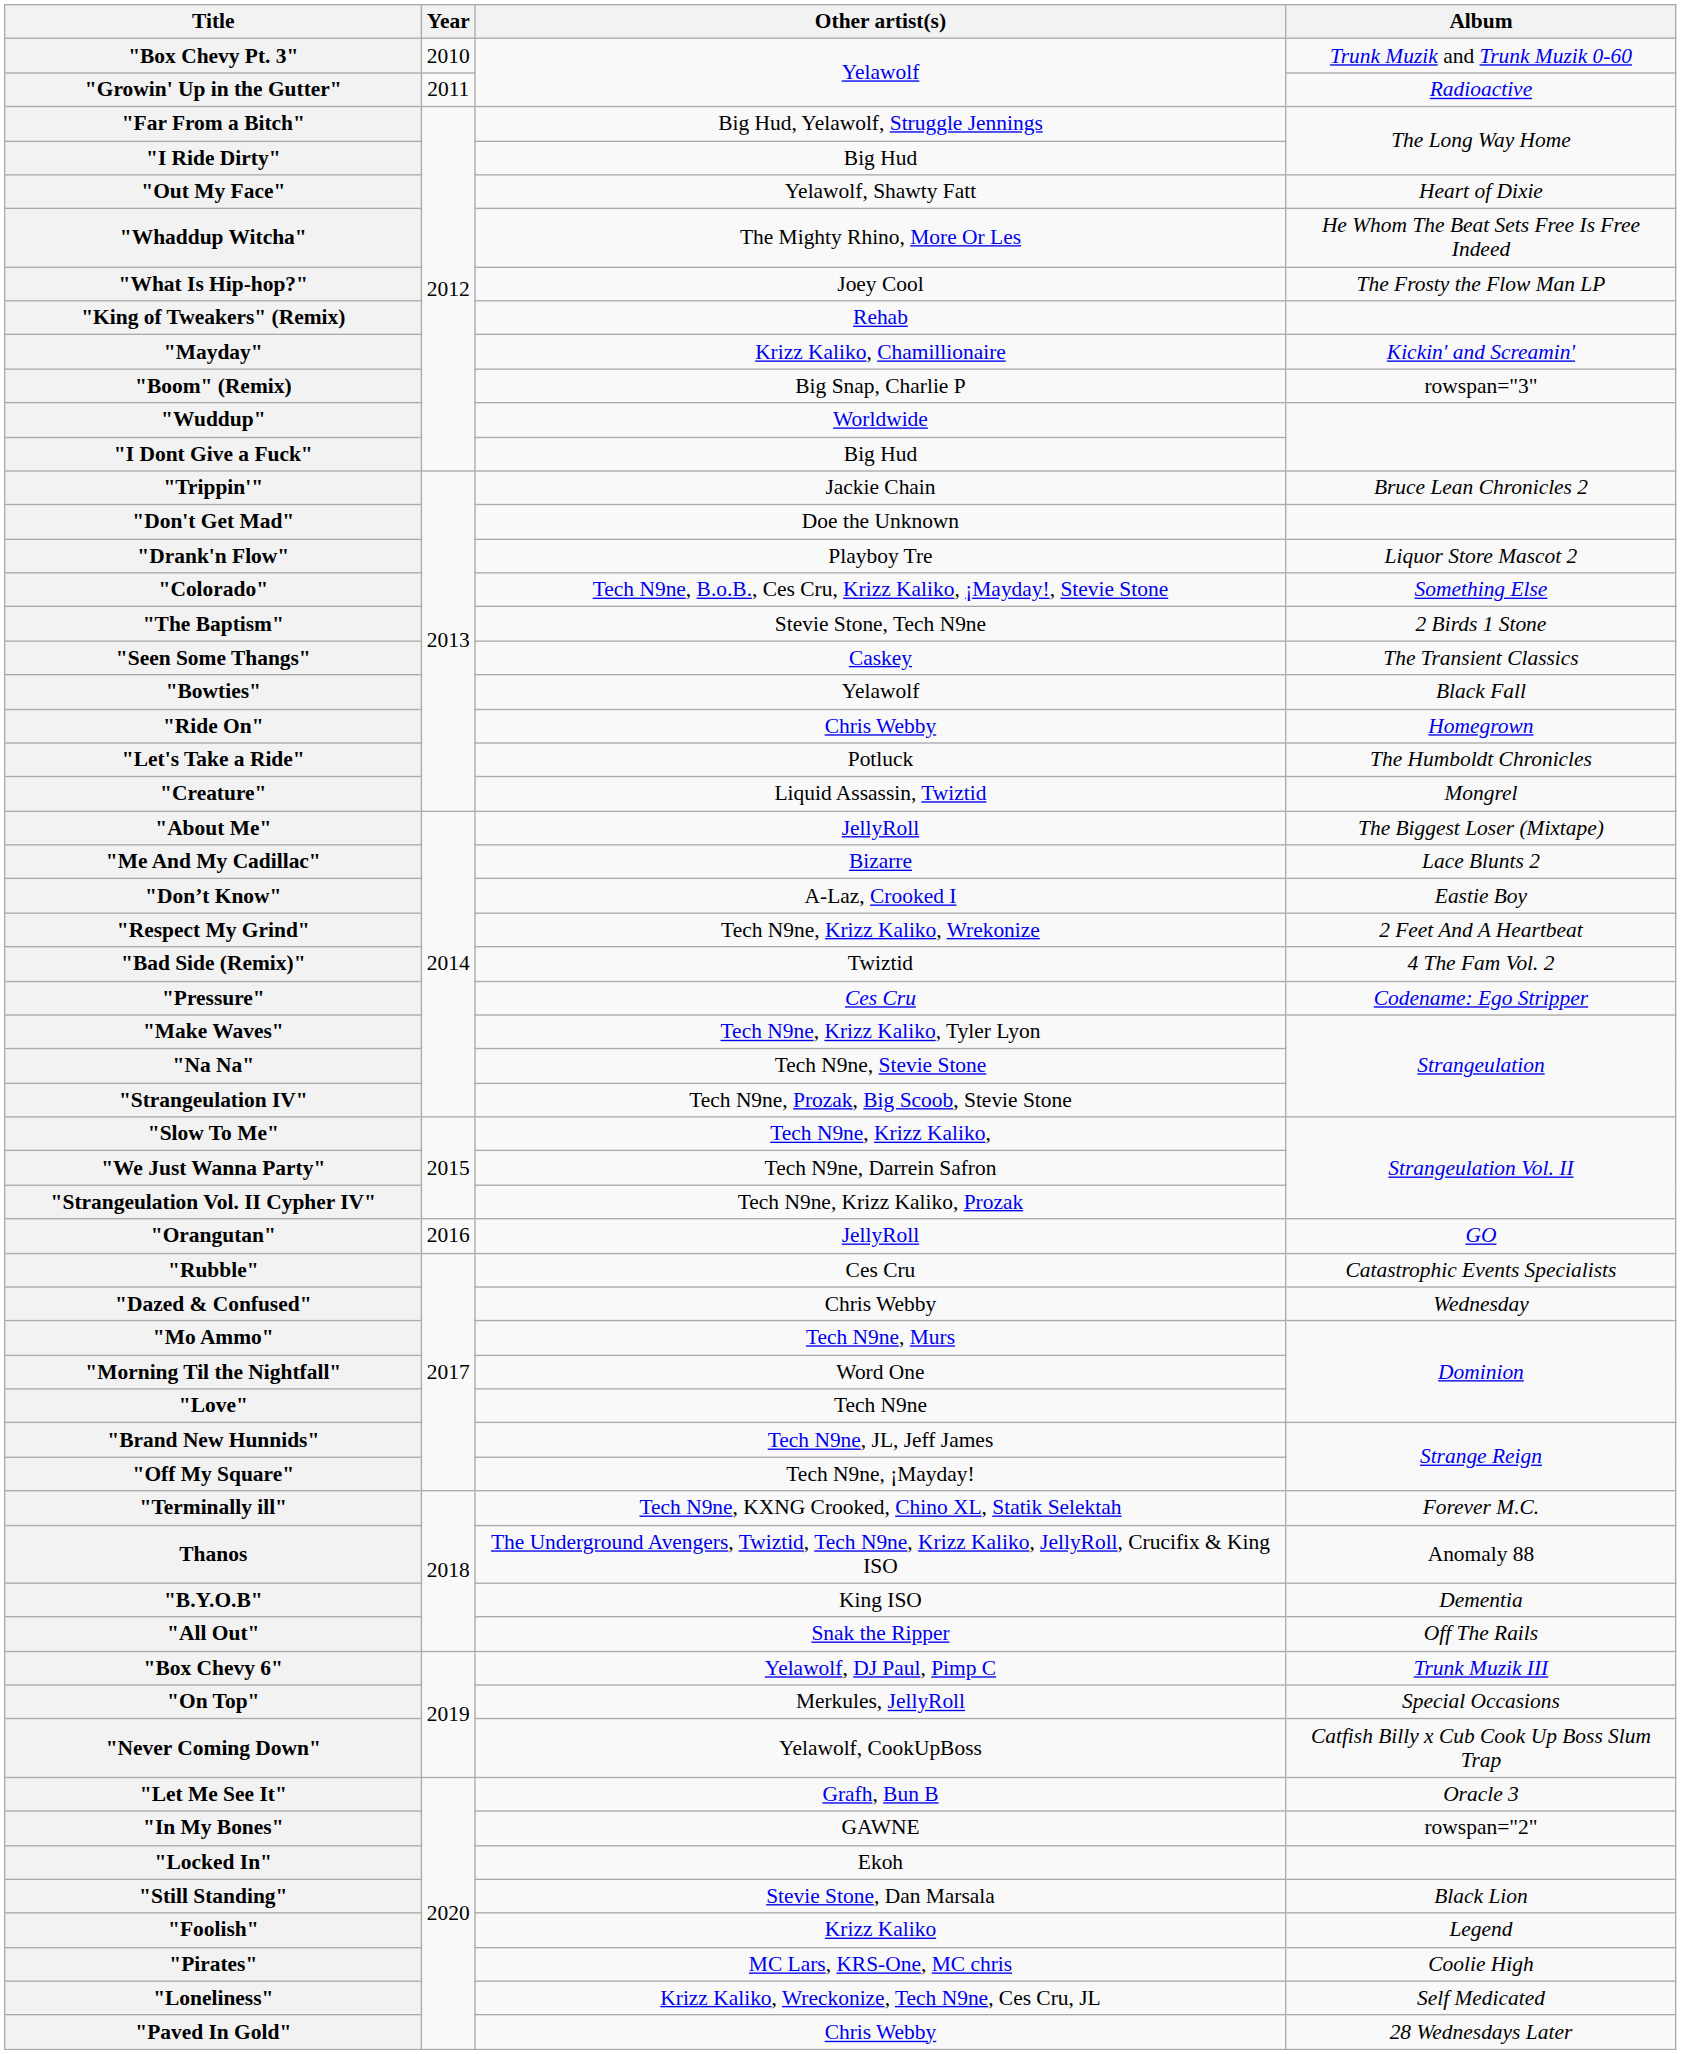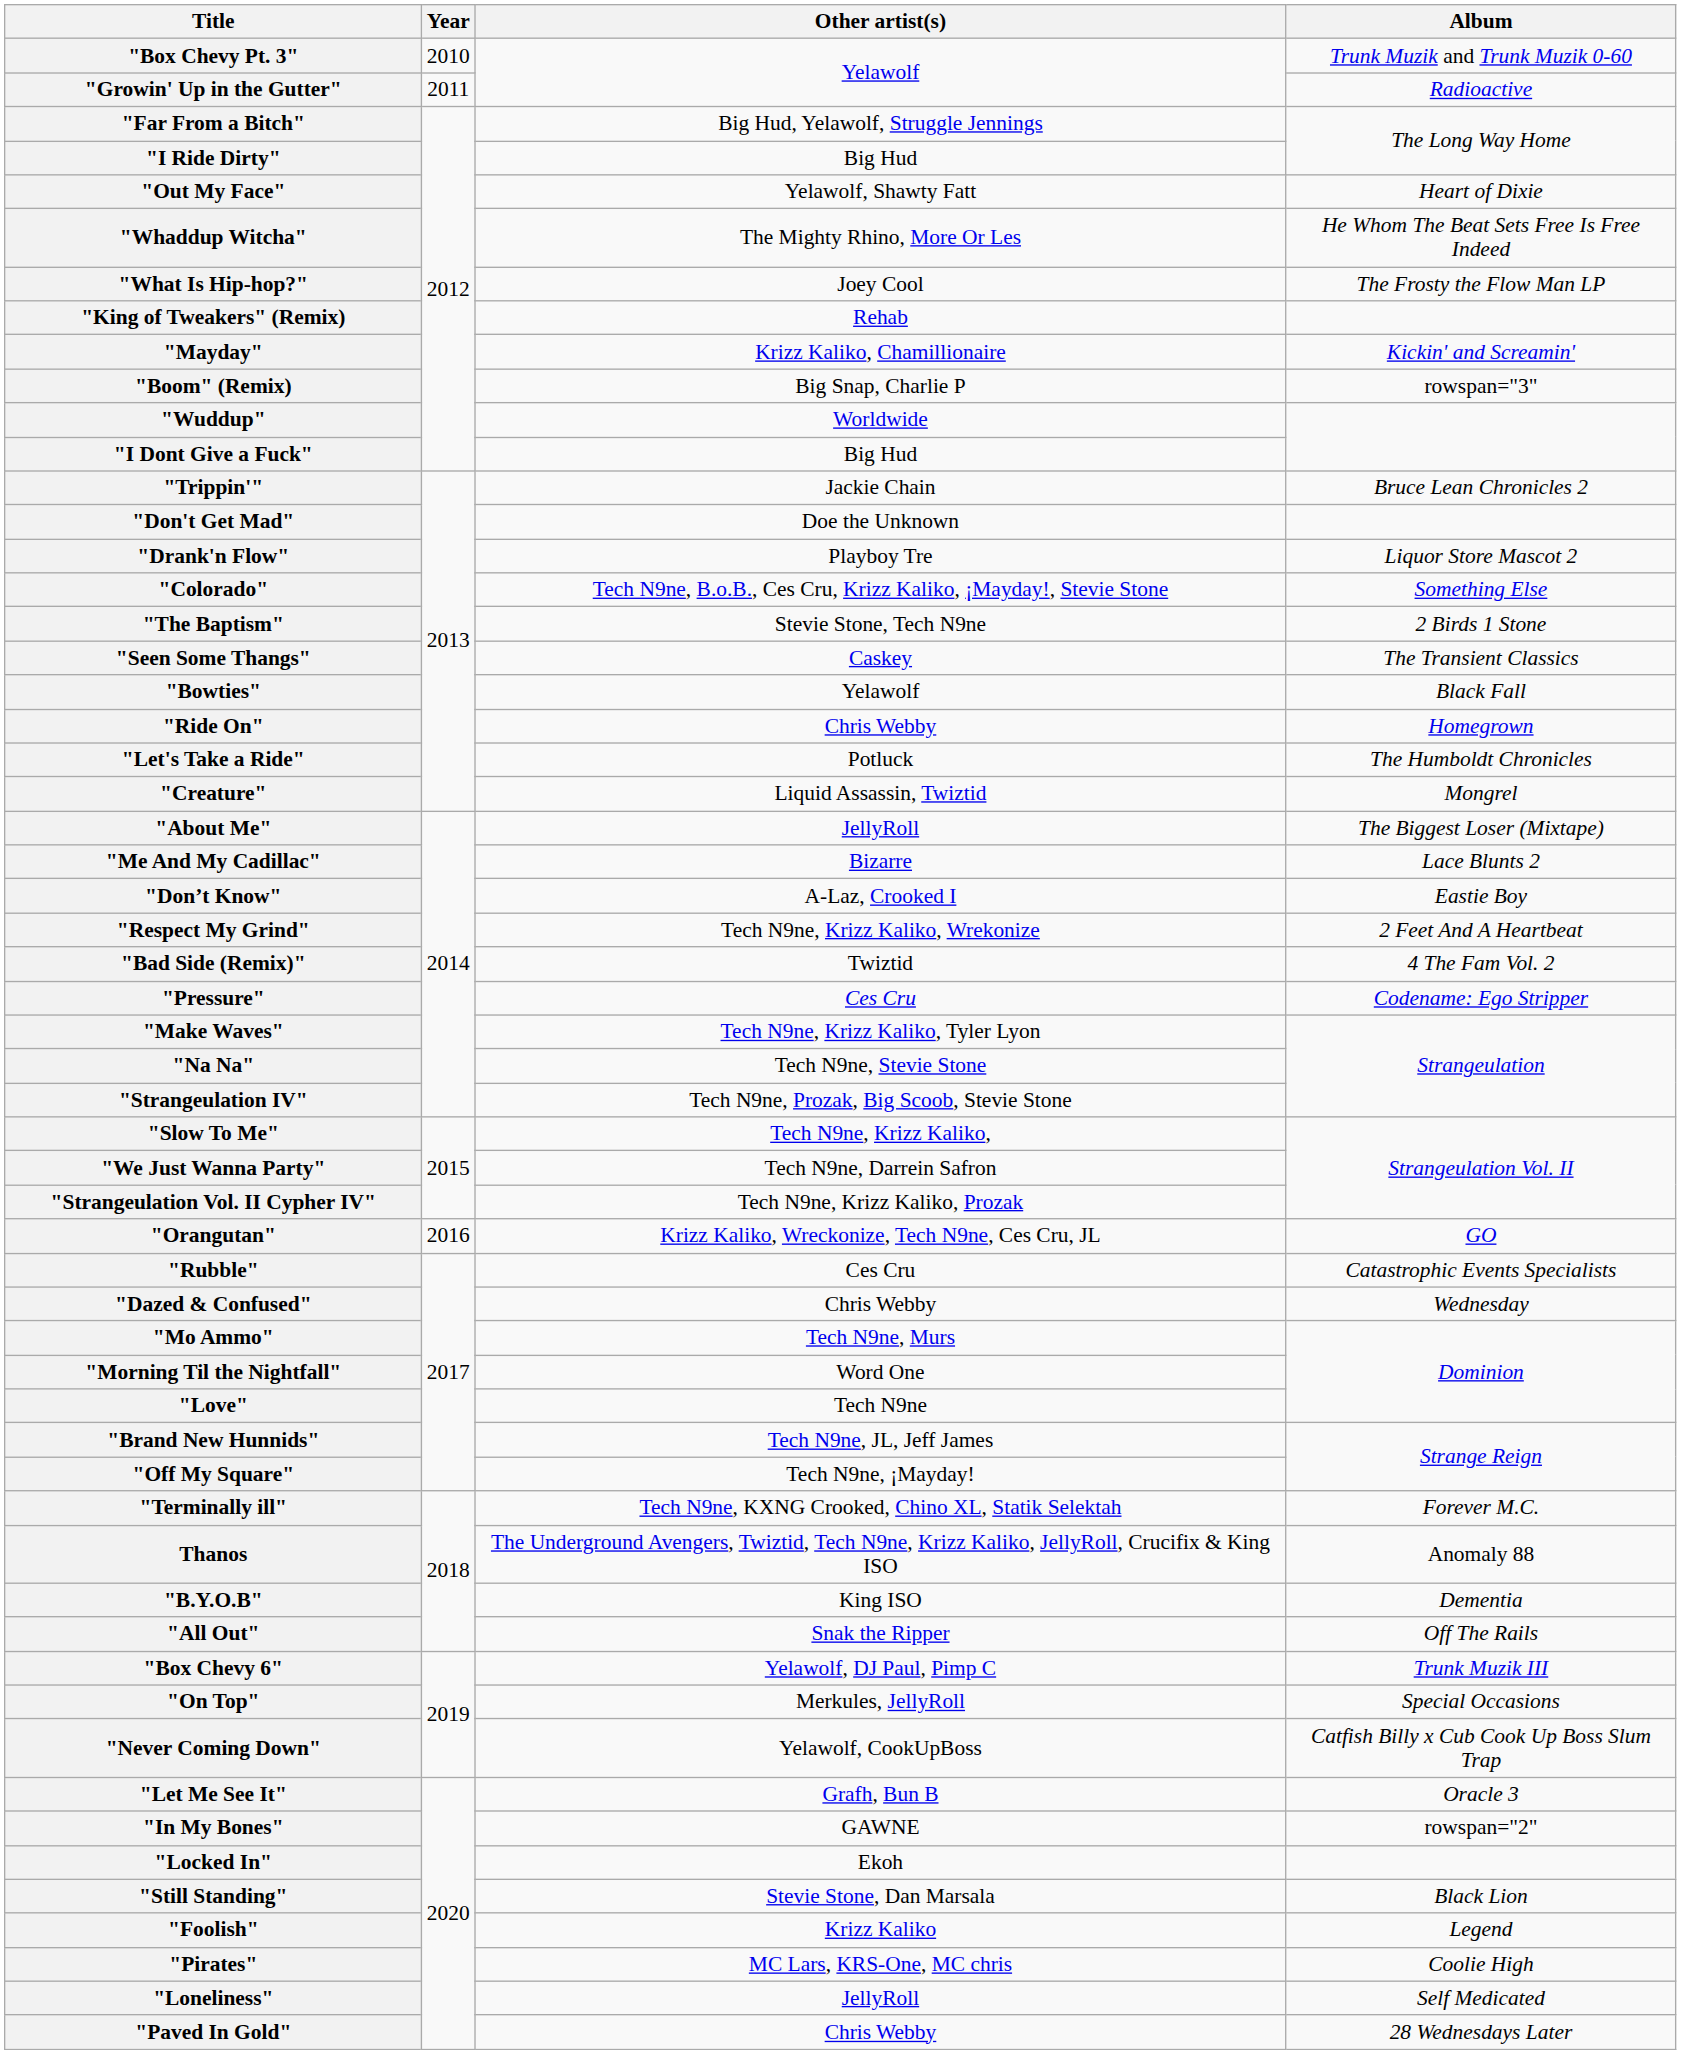(880, 1235) JellyRoll -> (880, 1235) Krizz Kaliko, Wreckonize, Tech N9ne, Ces Cru, JL
(880, 1998) Krizz Kaliko, Wreckonize, Tech N9ne, Ces Cru, JL -> (880, 1998) JellyRoll
